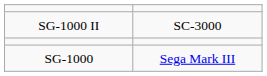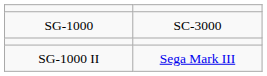(69, 25) SG-1000 II -> (69, 25) SG-1000
(69, 59) SG-1000 -> (69, 59) SG-1000 II
